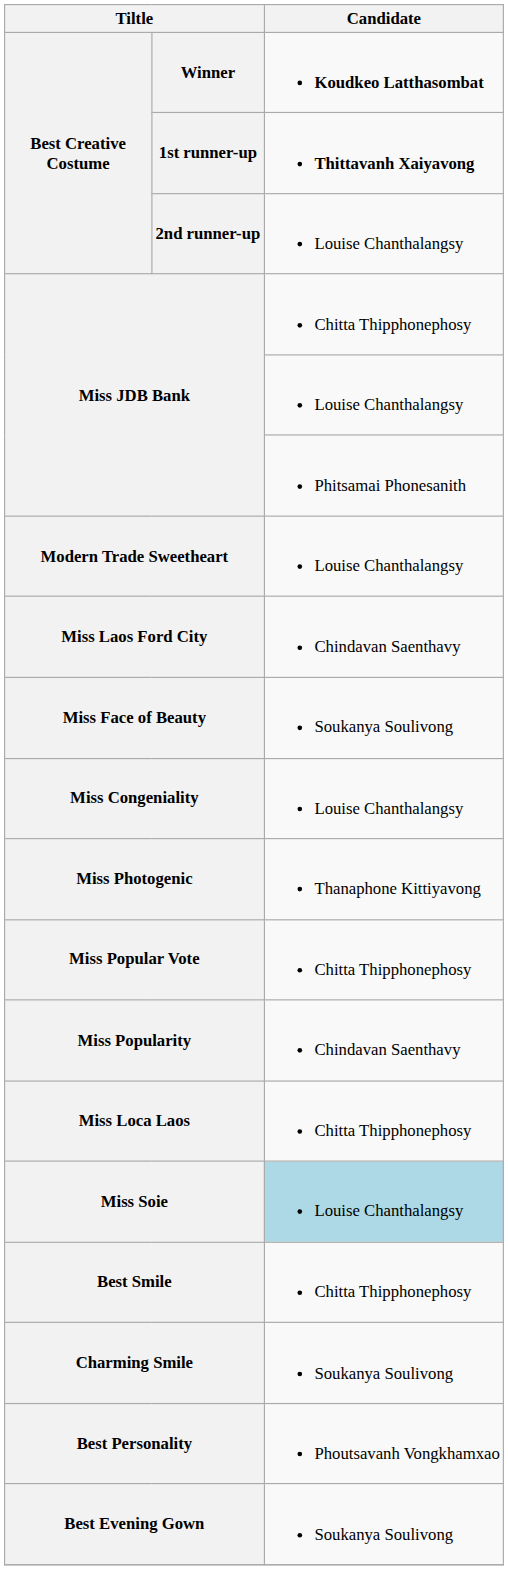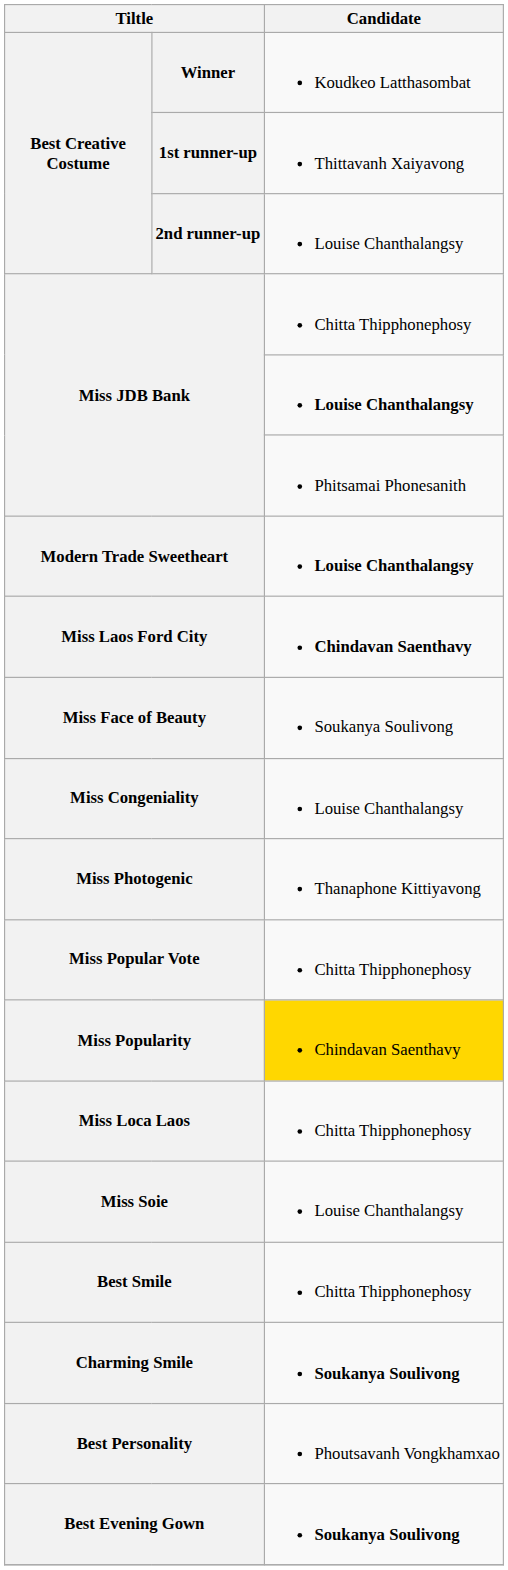(384, 83) bold -> (384, 83) normal
(384, 163) bold -> (384, 163) normal
(384, 405) normal -> (384, 405) bold
(384, 567) normal -> (384, 567) bold
(384, 647) normal -> (384, 647) bold
(384, 1051) no background -> (384, 1051) gold background
(384, 1212) lightblue background -> (384, 1212) no background
(384, 1373) normal -> (384, 1373) bold
(384, 1535) normal -> (384, 1535) bold
